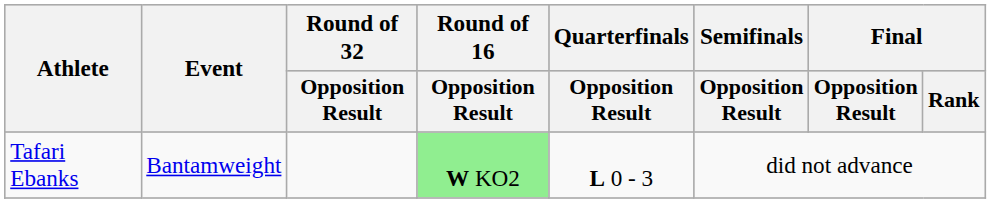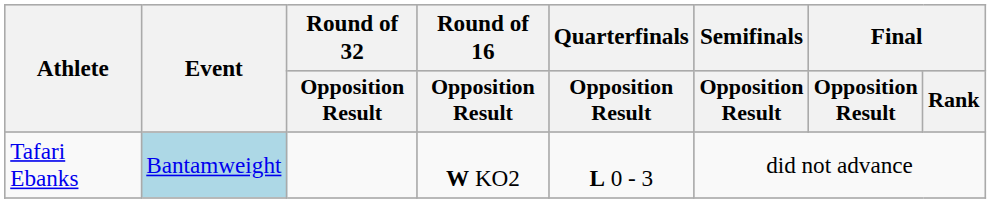(214, 165) no background -> (214, 165) lightblue background
(483, 178) lightgreen background -> (483, 178) no background
